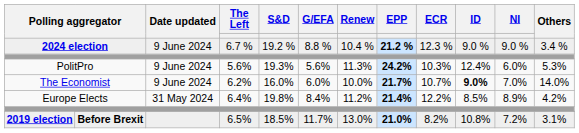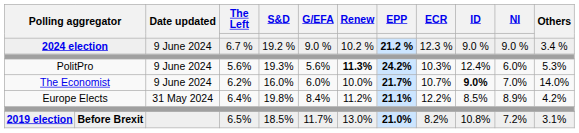(318, 46) 8.8 % -> (318, 46) 9.0 %
(357, 46) 10.4 % -> (357, 46) 10.2 %
(357, 67) normal -> (357, 67) bold
(397, 99) 21.4% -> (397, 99) 21.1%
